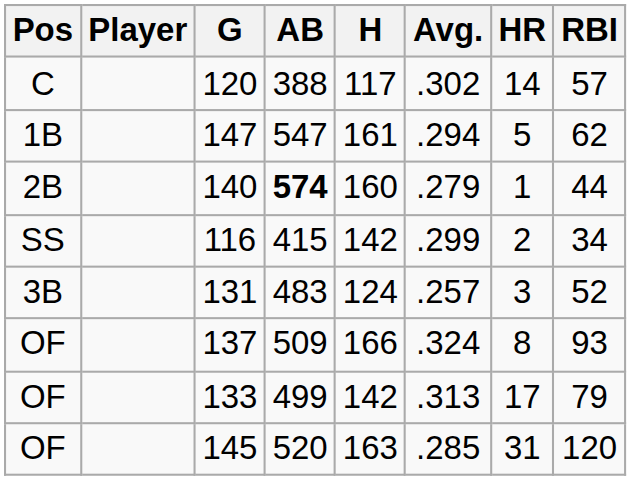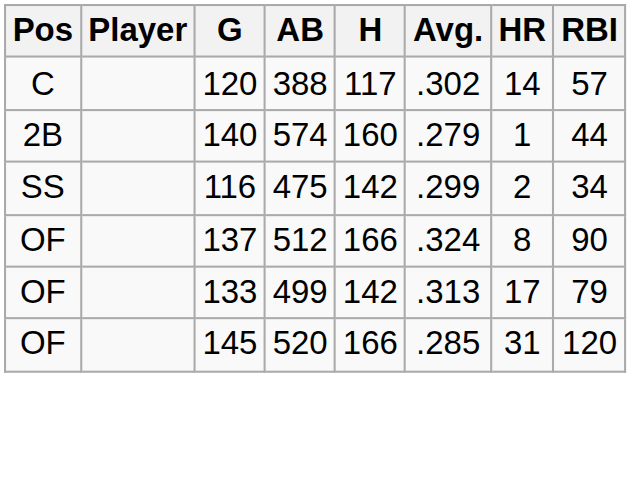- row: (230, 135)
(300, 187) bold -> (300, 135) normal
(300, 239) 415 -> (300, 187) 475
- row: (230, 291)
(300, 344) 509 -> (300, 239) 512
(590, 344) 93 -> (590, 239) 90
(370, 448) 163 -> (370, 344) 166
